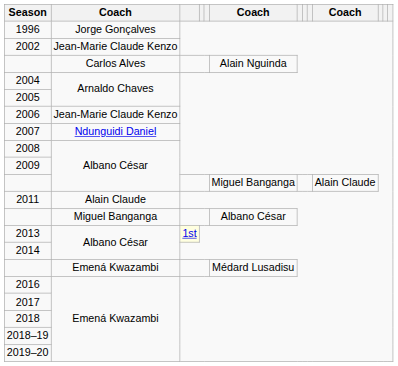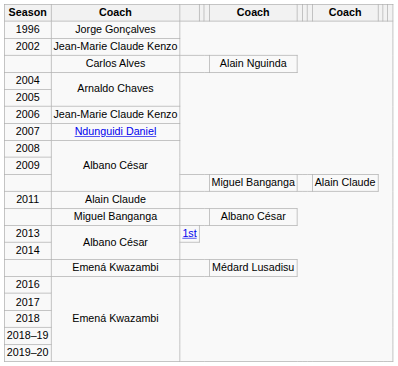(190, 234) lightyellow background -> (190, 234) no background
